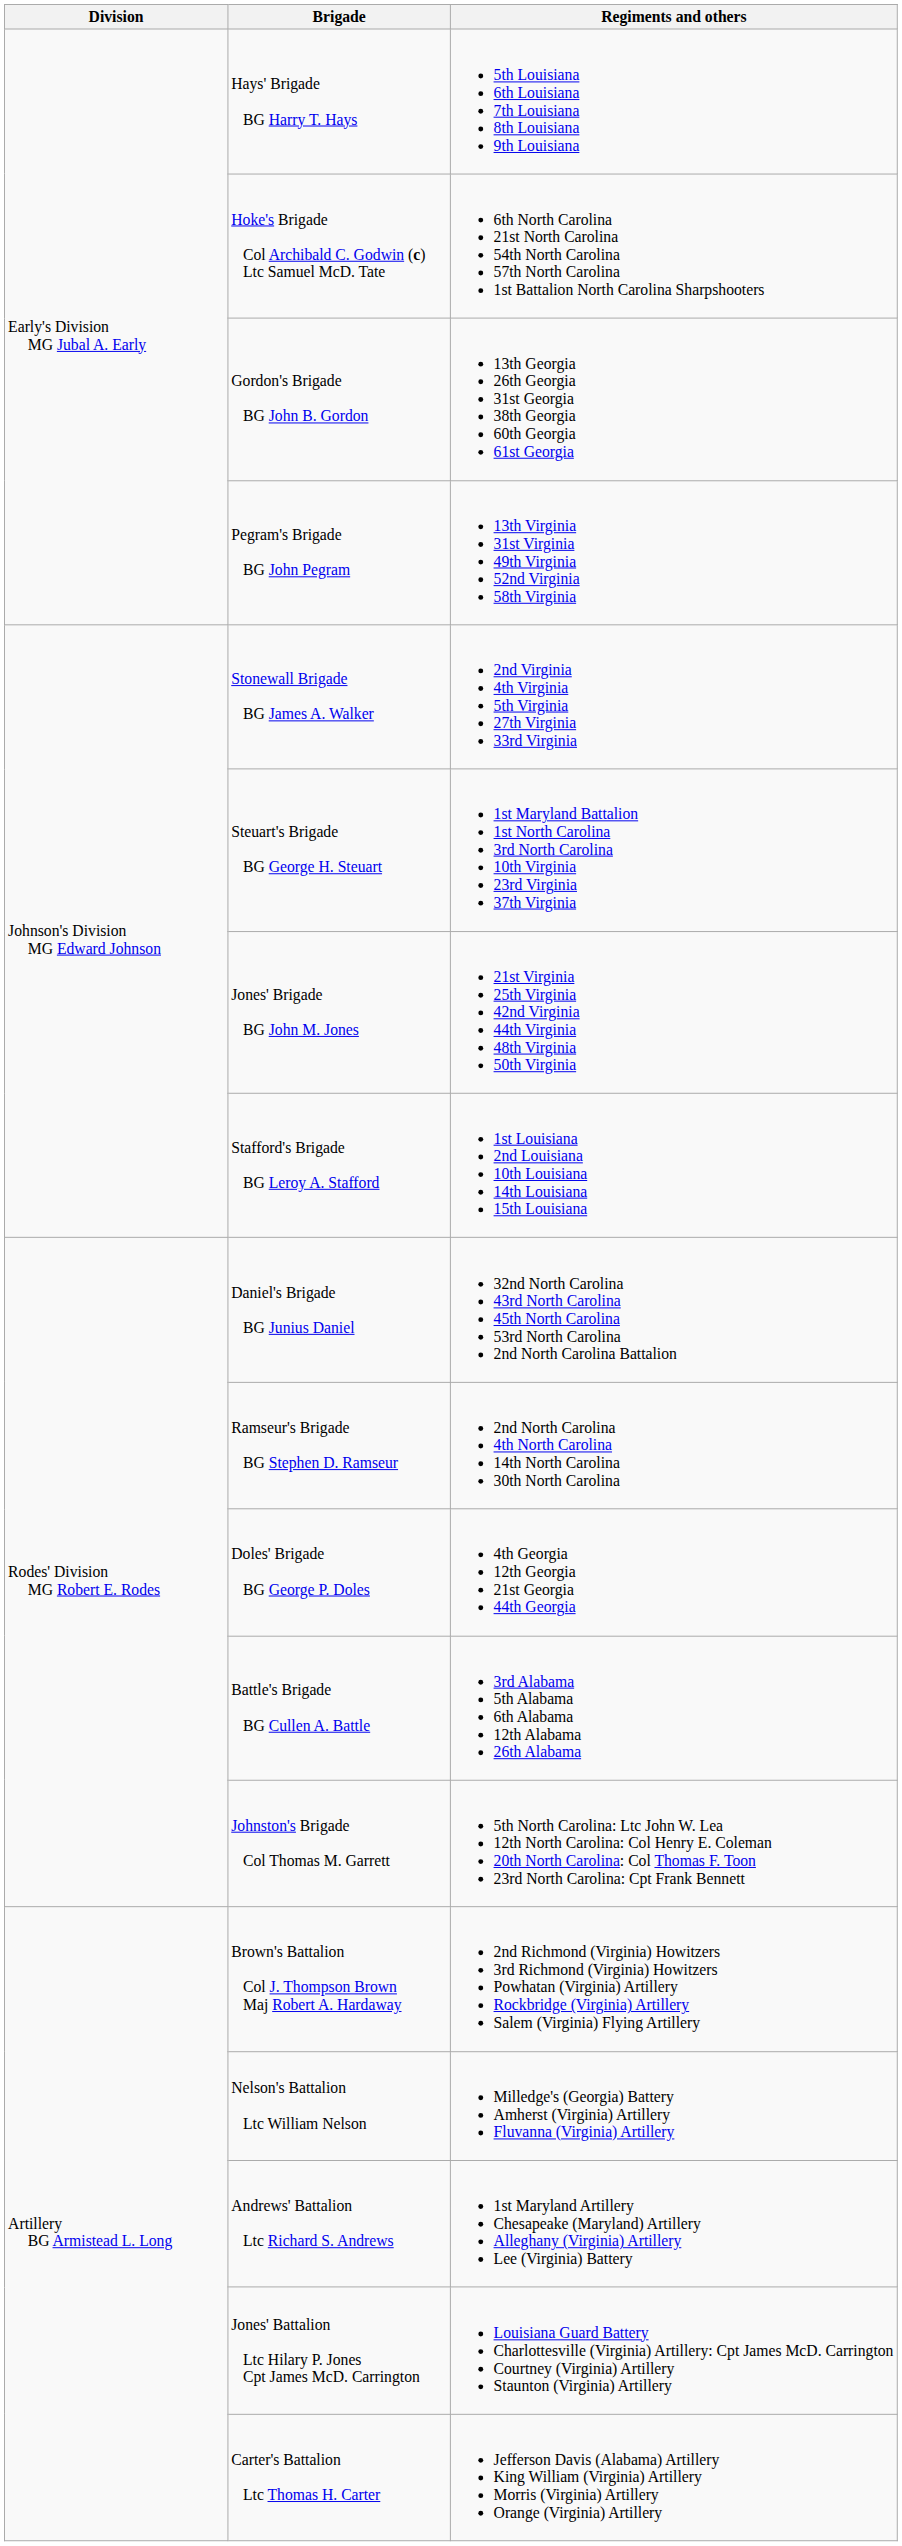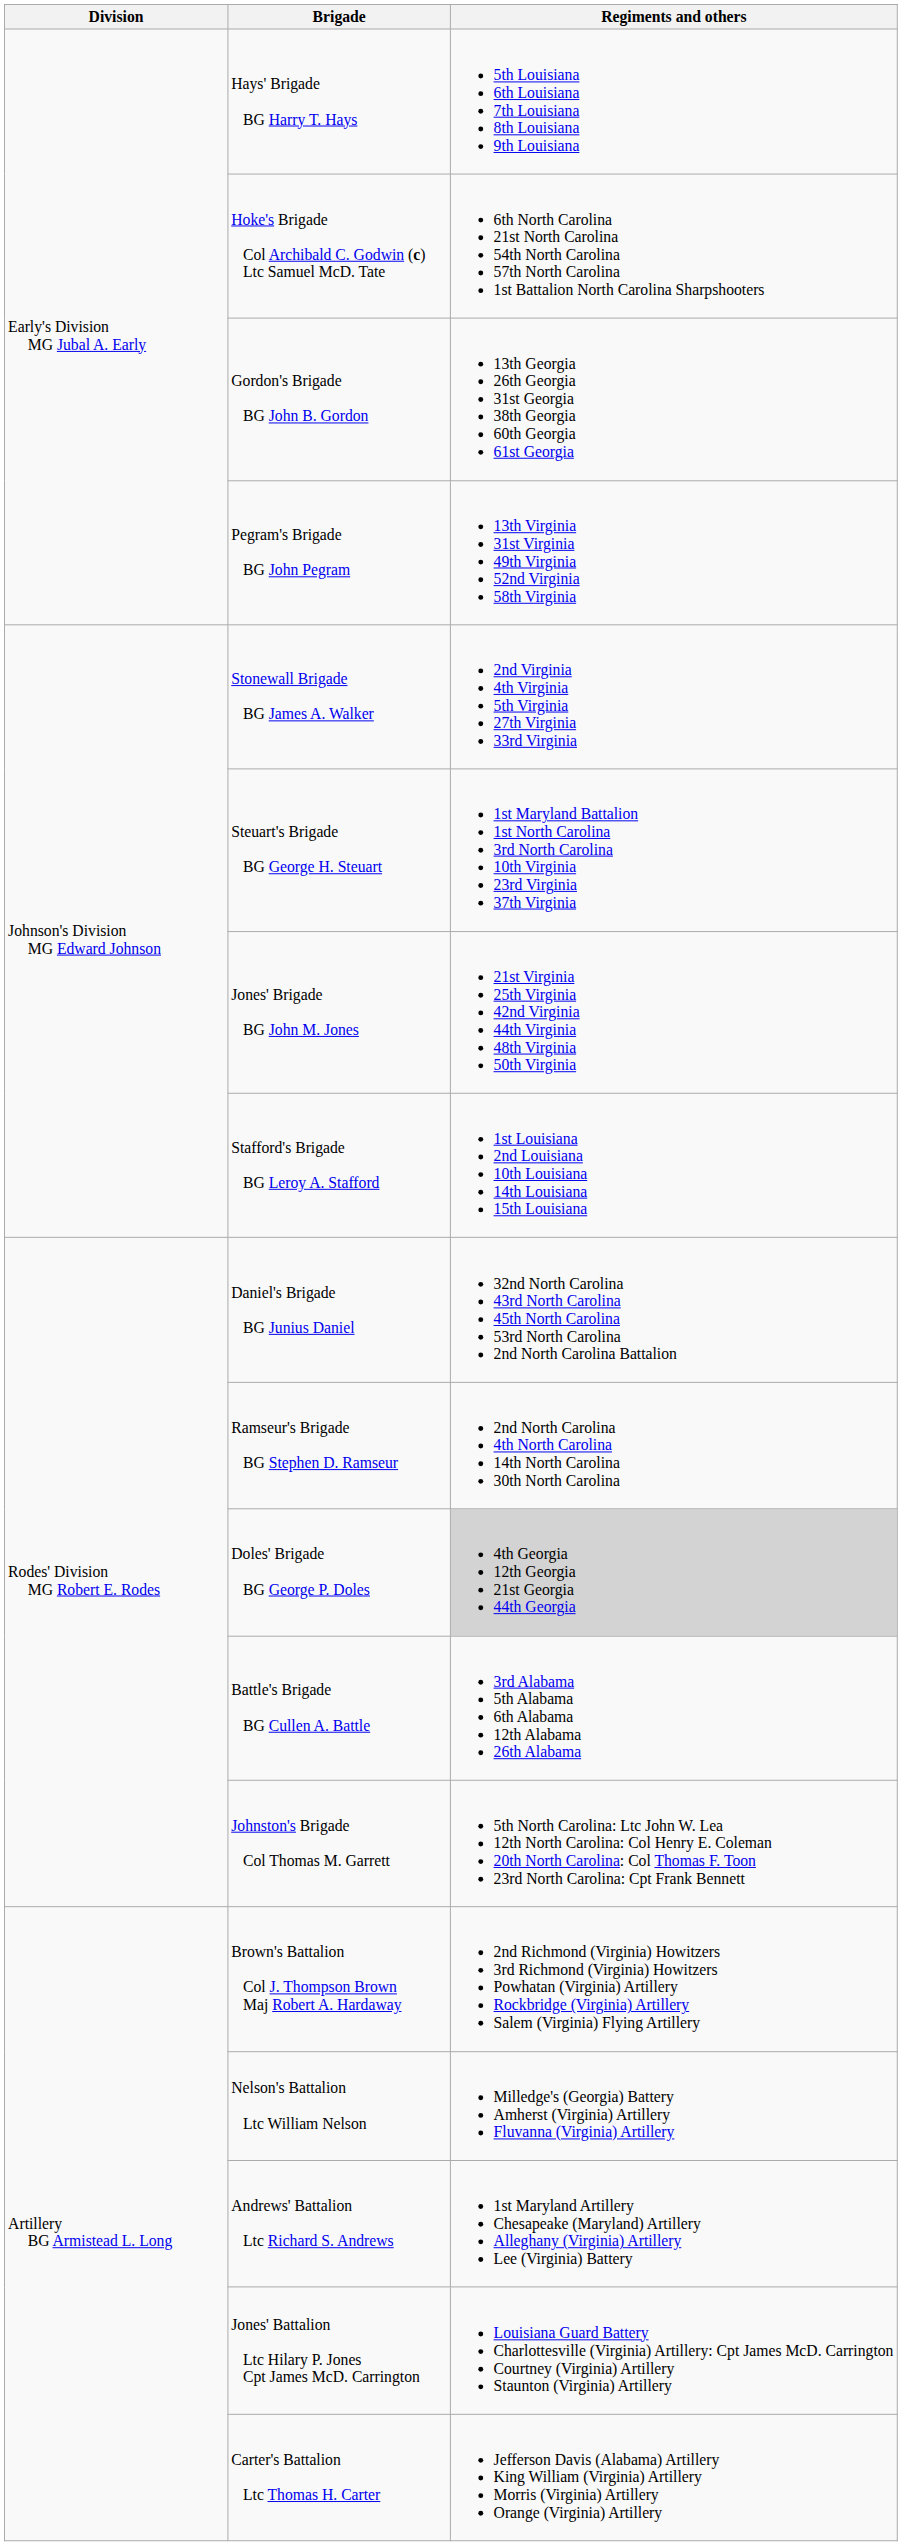(674, 1581) no background -> (674, 1581) lightgrey background
